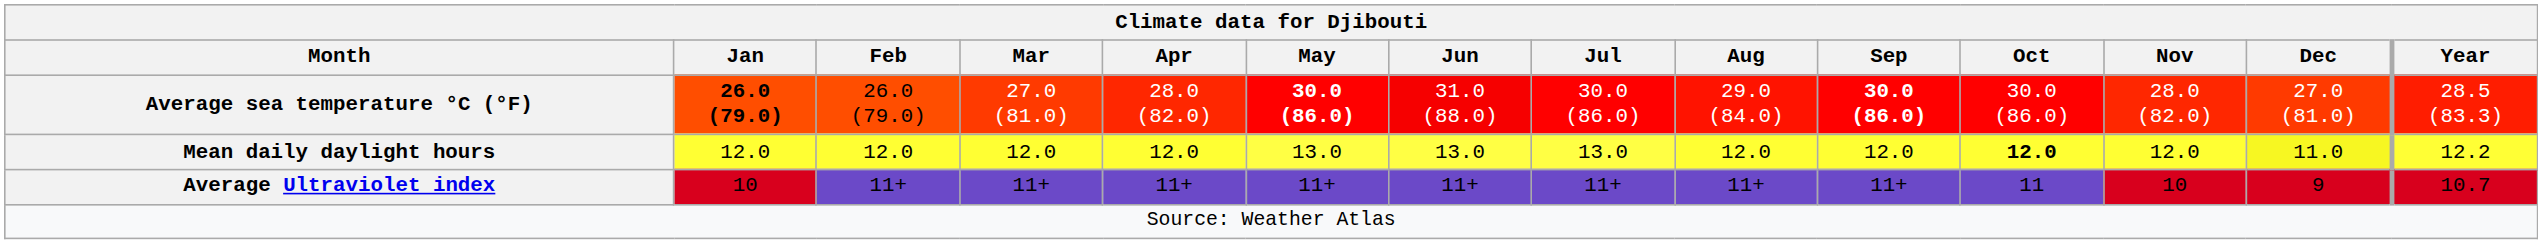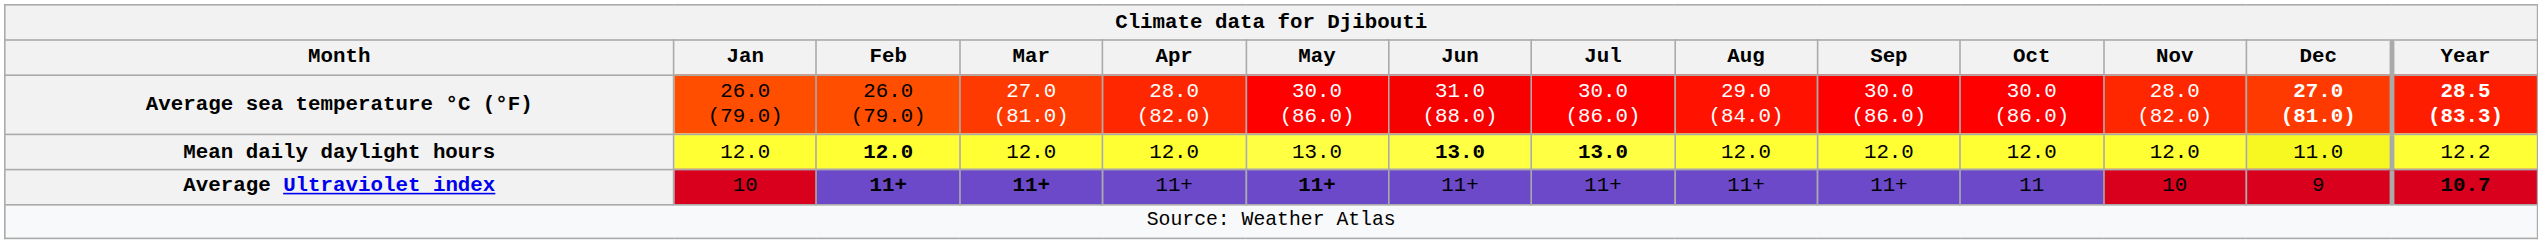(745, 104) bold -> (745, 104) normal
(1317, 104) bold -> (1317, 104) normal
(1889, 104) bold -> (1889, 104) normal
(2318, 104) normal -> (2318, 104) bold
(2466, 104) normal -> (2466, 104) bold
(888, 151) normal -> (888, 151) bold
(1460, 151) normal -> (1460, 151) bold
(1603, 151) normal -> (1603, 151) bold
(2032, 151) bold -> (2032, 151) normal
(888, 186) normal -> (888, 186) bold
(1031, 186) normal -> (1031, 186) bold
(1317, 186) normal -> (1317, 186) bold
(2466, 186) normal -> (2466, 186) bold
